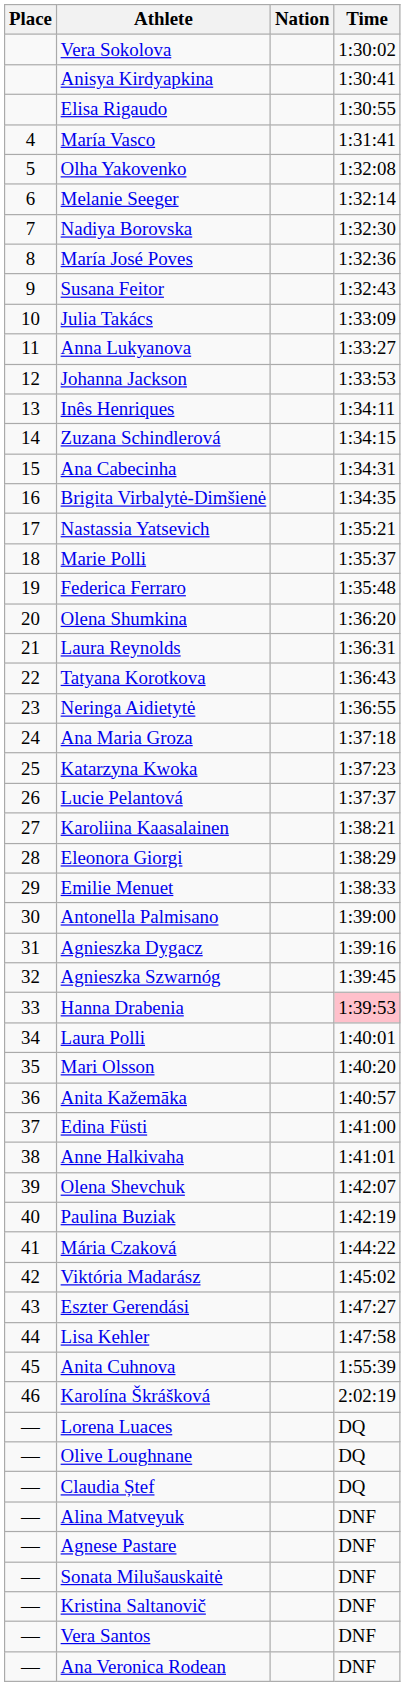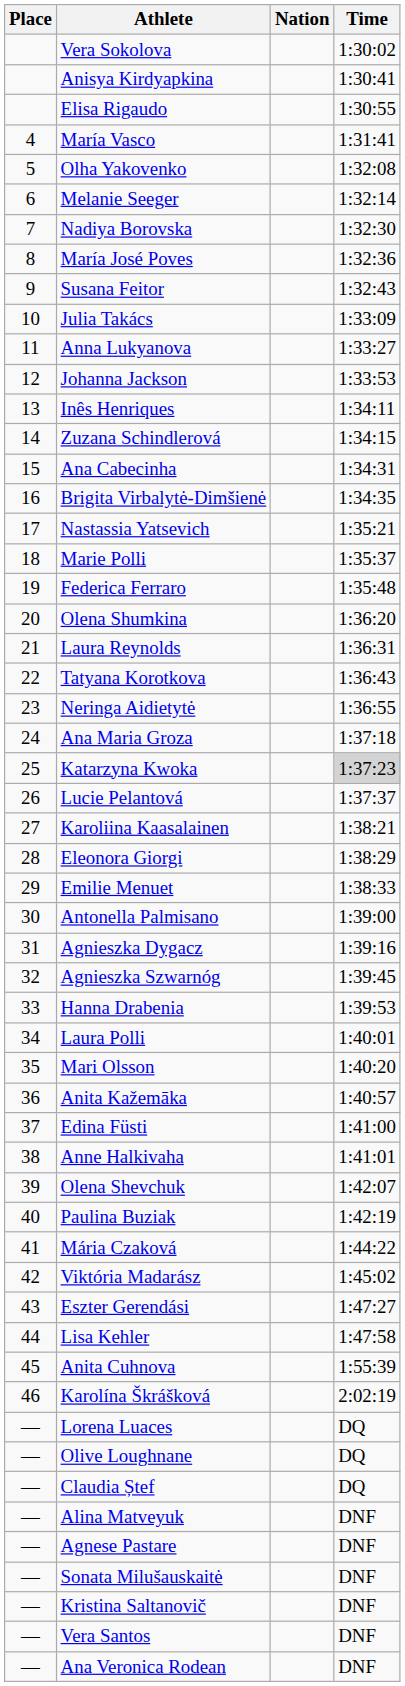(367, 768) no background -> (367, 768) lightgrey background
(367, 1007) pink background -> (367, 1007) no background
